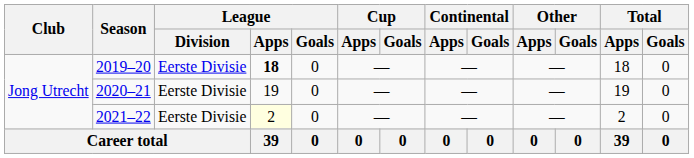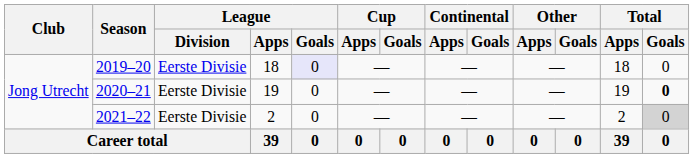(271, 66) bold -> (271, 66) normal
(315, 66) no background -> (315, 66) lavender background
(666, 91) normal -> (666, 91) bold
(271, 116) lightyellow background -> (271, 116) no background
(666, 116) no background -> (666, 116) lightgrey background
